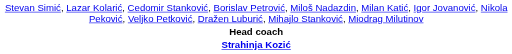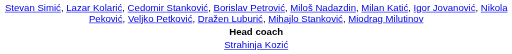(256, 45) bold -> (256, 45) normal
